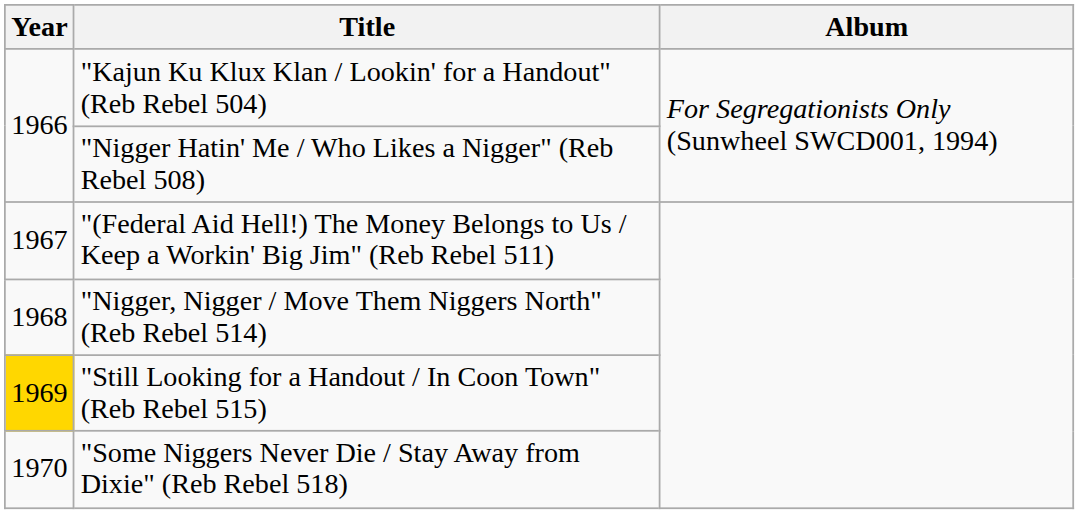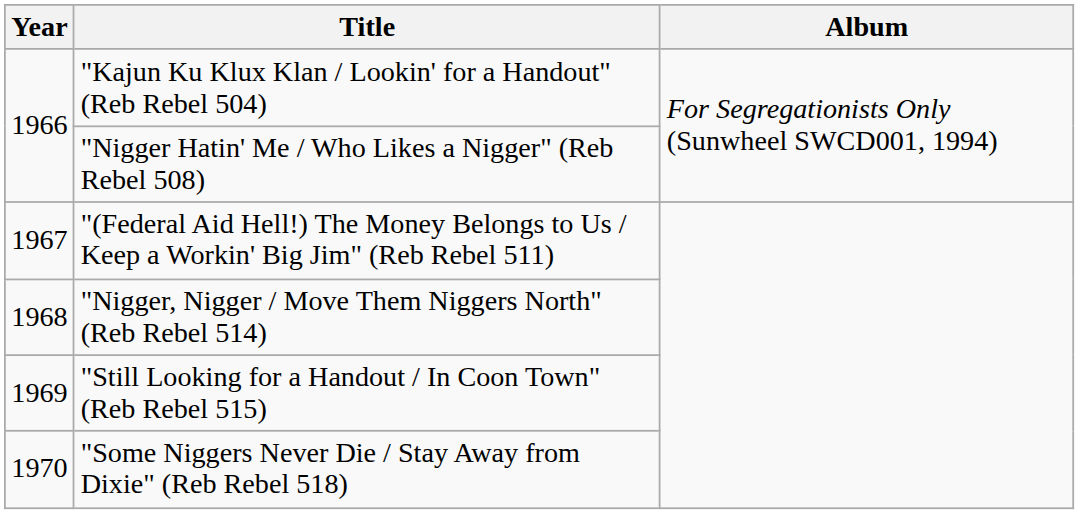(40, 392) gold background -> (40, 392) no background
